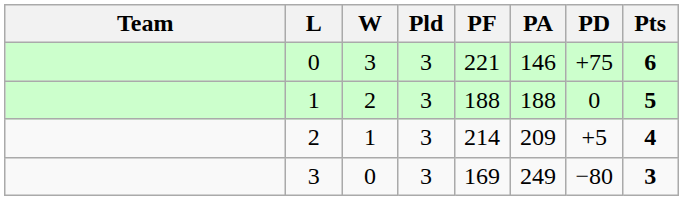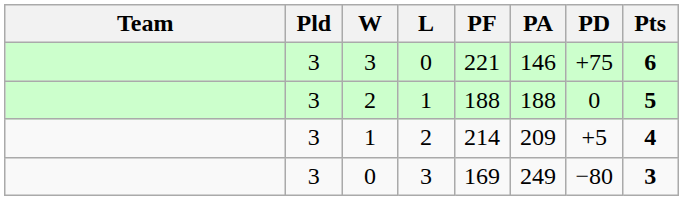columns swapped: (426, 23) <-> (314, 23)
